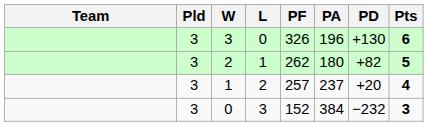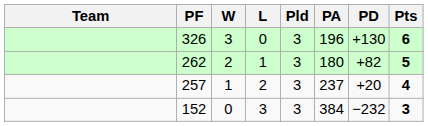columns swapped: (194, 16) <-> (297, 16)
